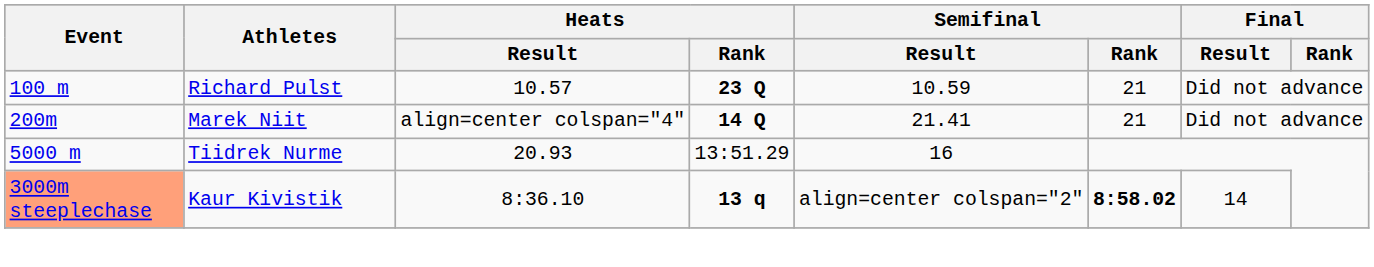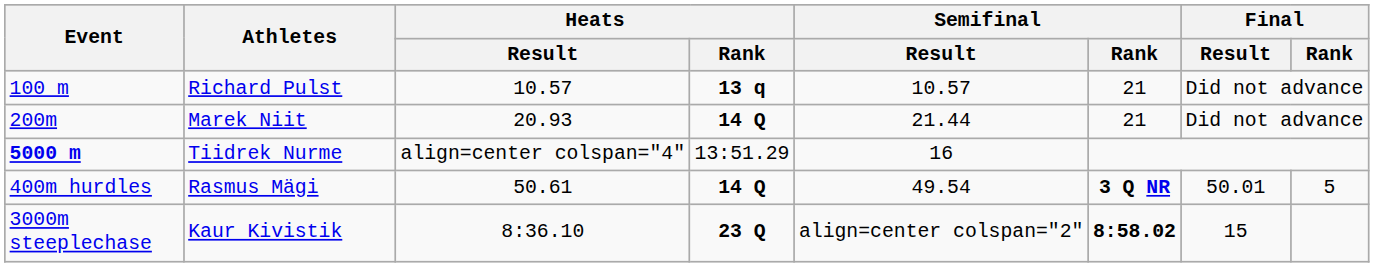(742, 88) 23 Q -> (742, 88) 13 q
(941, 88) 10.59 -> (941, 88) 10.57
(543, 121) align=center colspan="4" -> (543, 121) 20.93
(941, 121) 21.41 -> (941, 121) 21.44
(45, 154) normal -> (45, 154) bold
(543, 154) 20.93 -> (543, 154) align=center colspan="4"
+ row: (253, 187)
(81, 199) lightsalmon background -> (81, 232) no background
(742, 199) 13 q -> (742, 232) 23 Q
(1236, 199) 14 -> (1236, 232) 15
